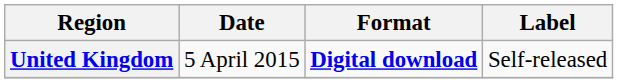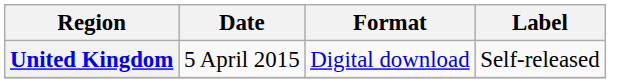(394, 58) bold -> (390, 58) normal
